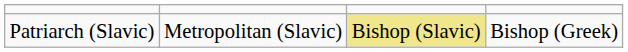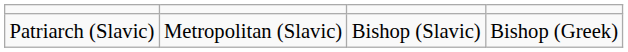(416, 30) khaki background -> (416, 30) no background
